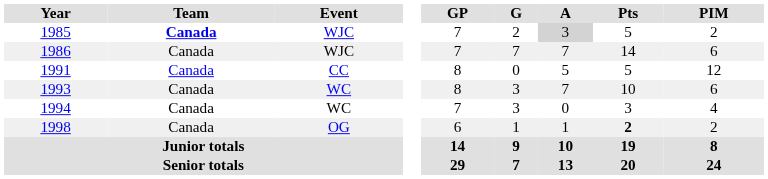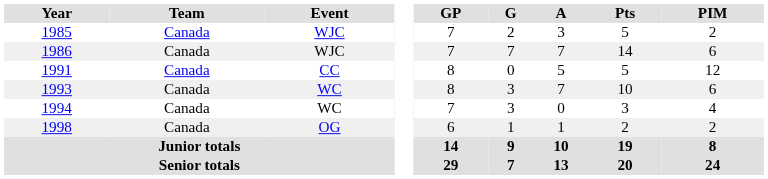(191, 32) bold -> (187, 32) normal
(565, 32) lightgrey background -> (561, 32) no background
(628, 127) bold -> (625, 127) normal
